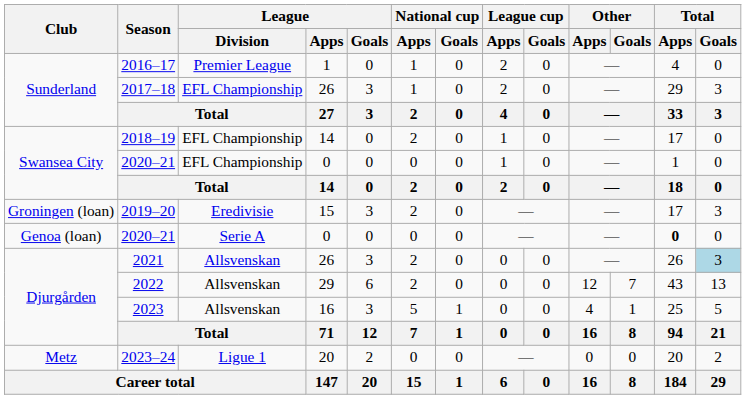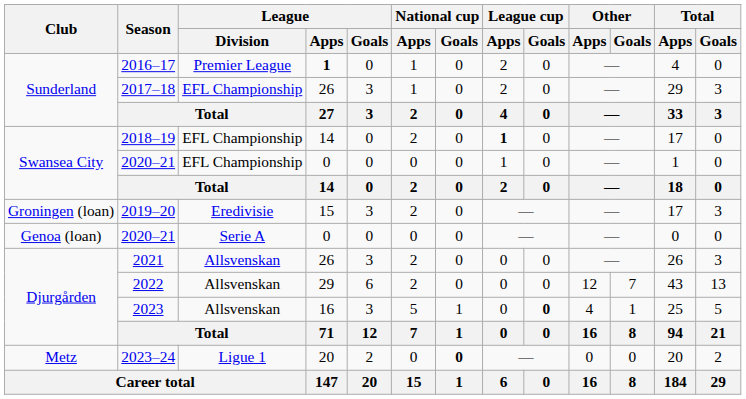(326, 65) normal -> (326, 65) bold
(504, 138) normal -> (504, 138) bold
(675, 235) bold -> (675, 235) normal
(718, 260) lightblue background -> (718, 260) no background
(546, 308) normal -> (546, 308) bold
(459, 357) normal -> (459, 357) bold
